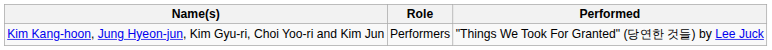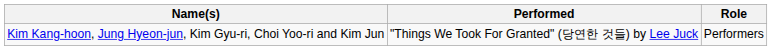columns swapped: (420, 14) <-> (610, 14)
